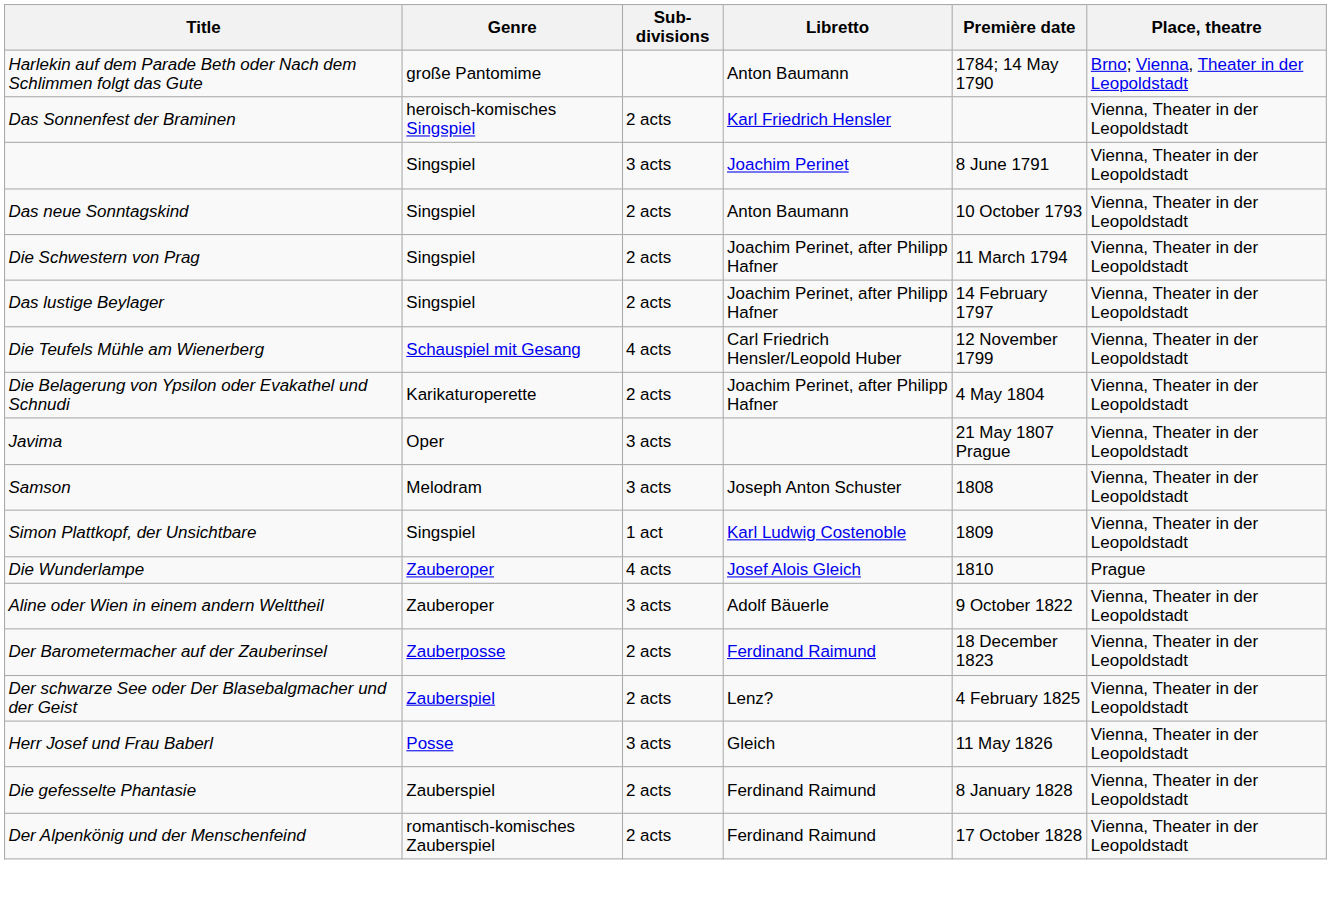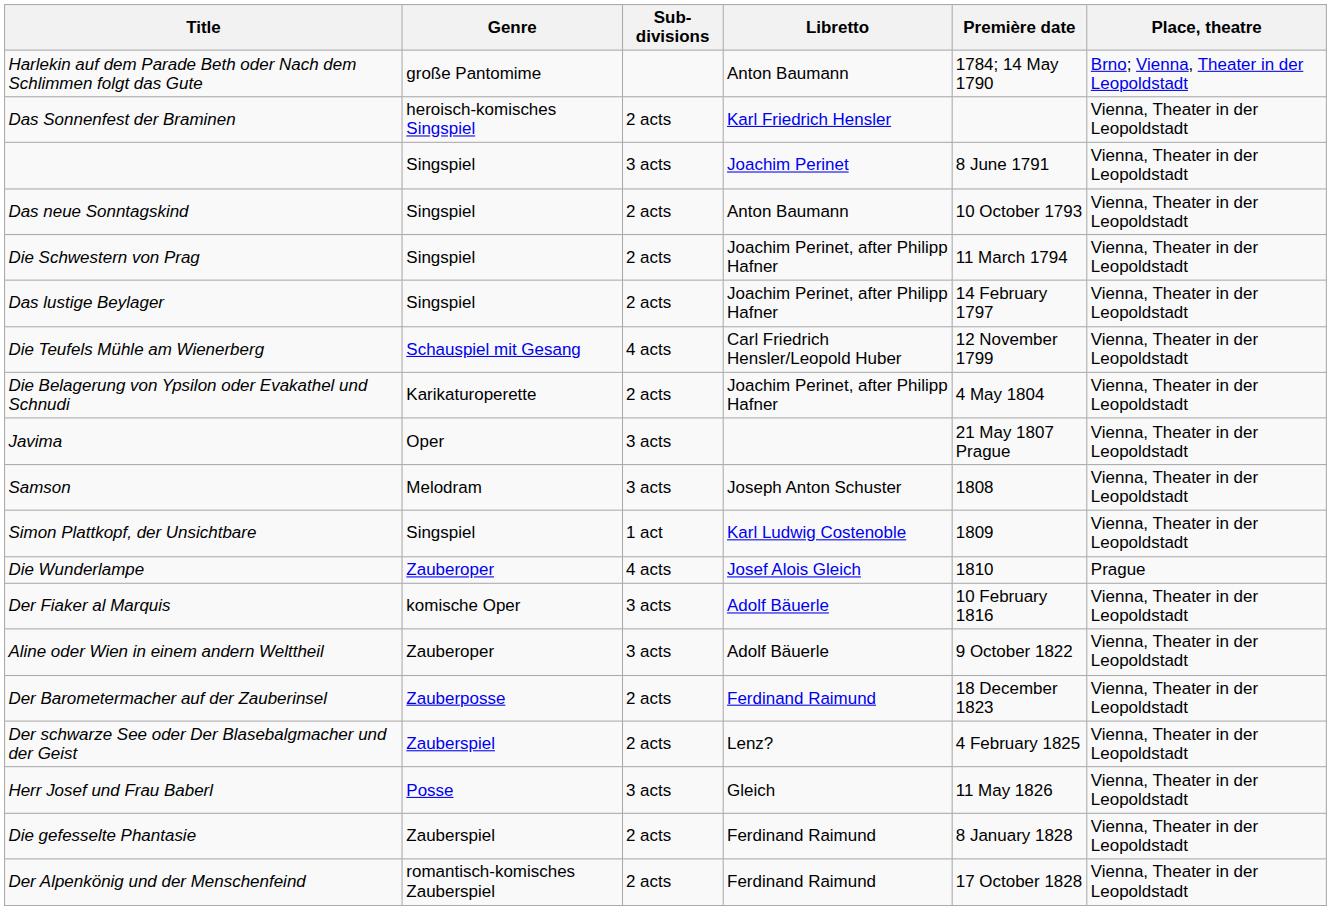+ row: (89, 606)
